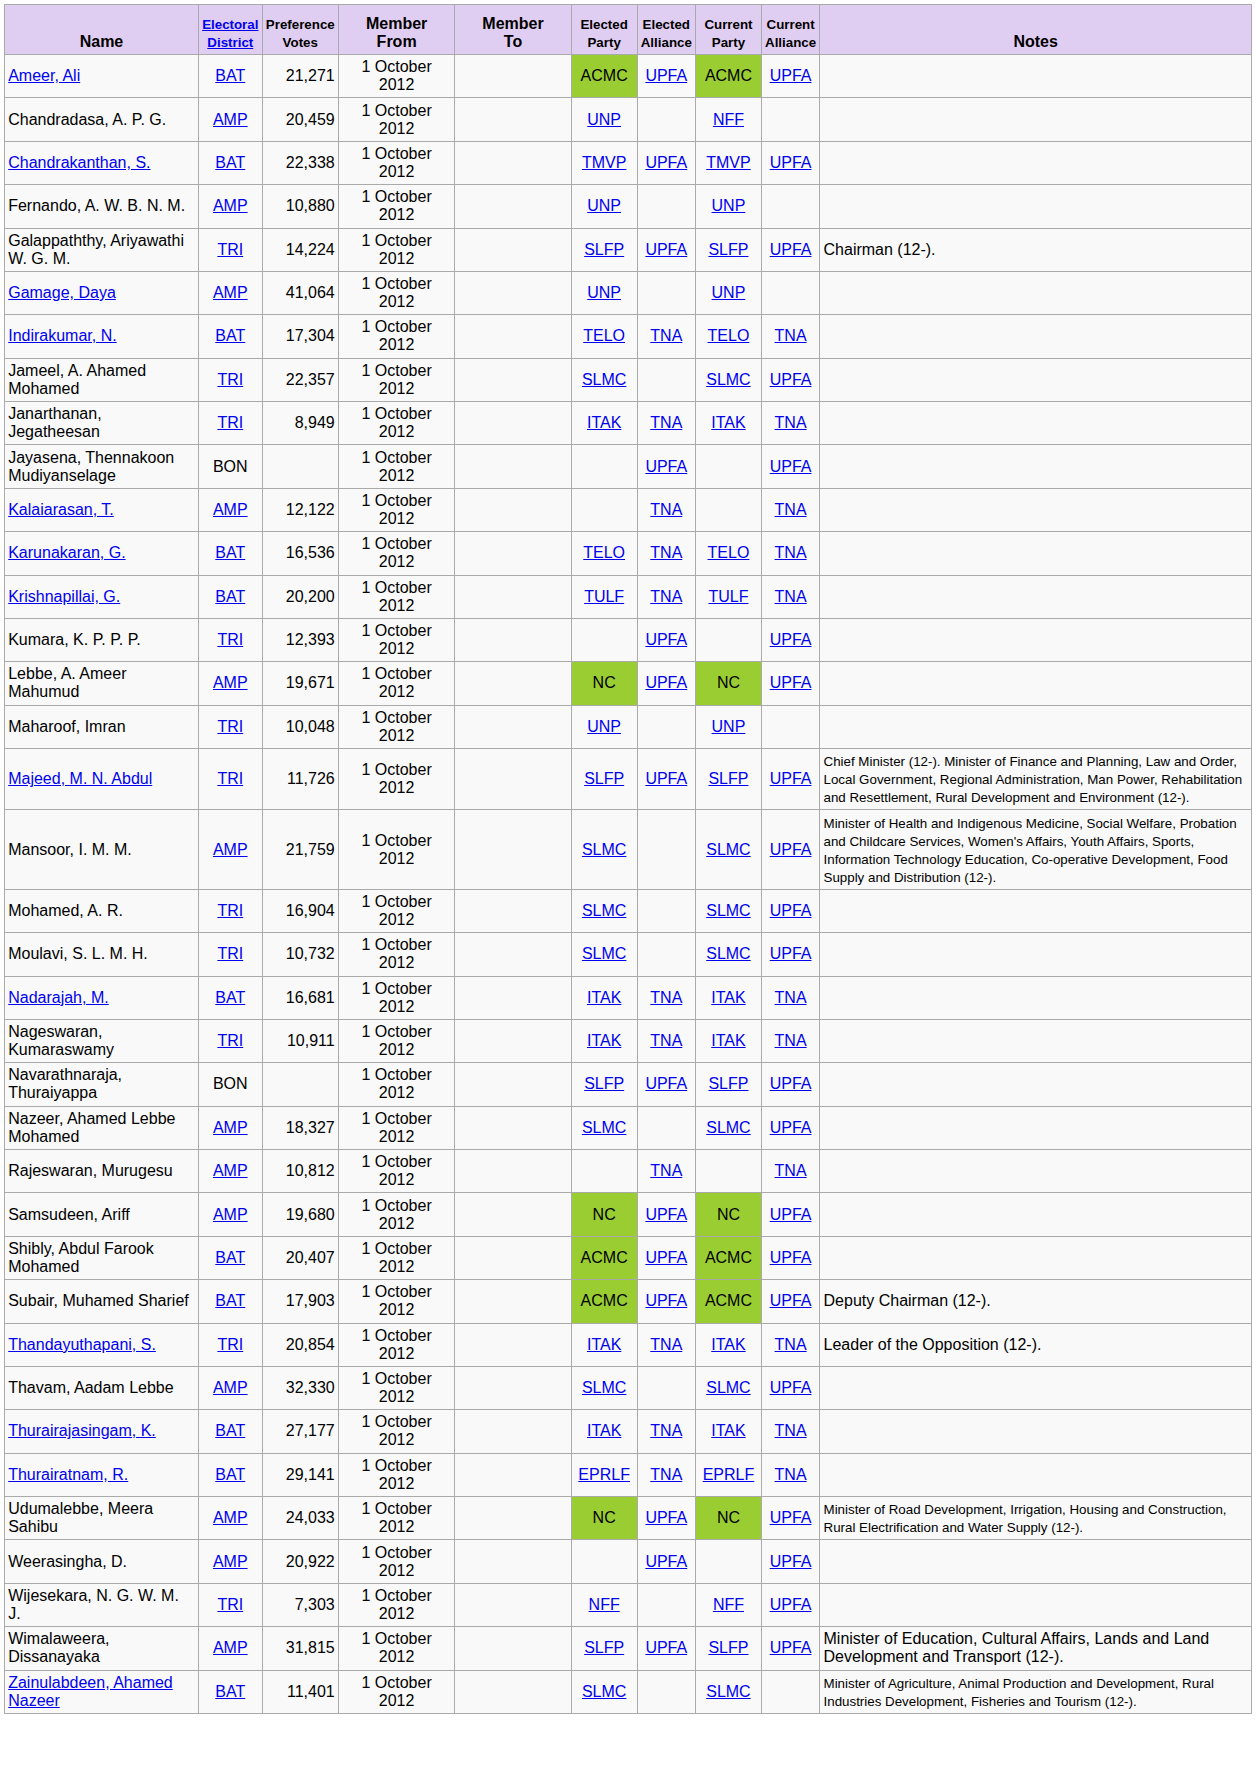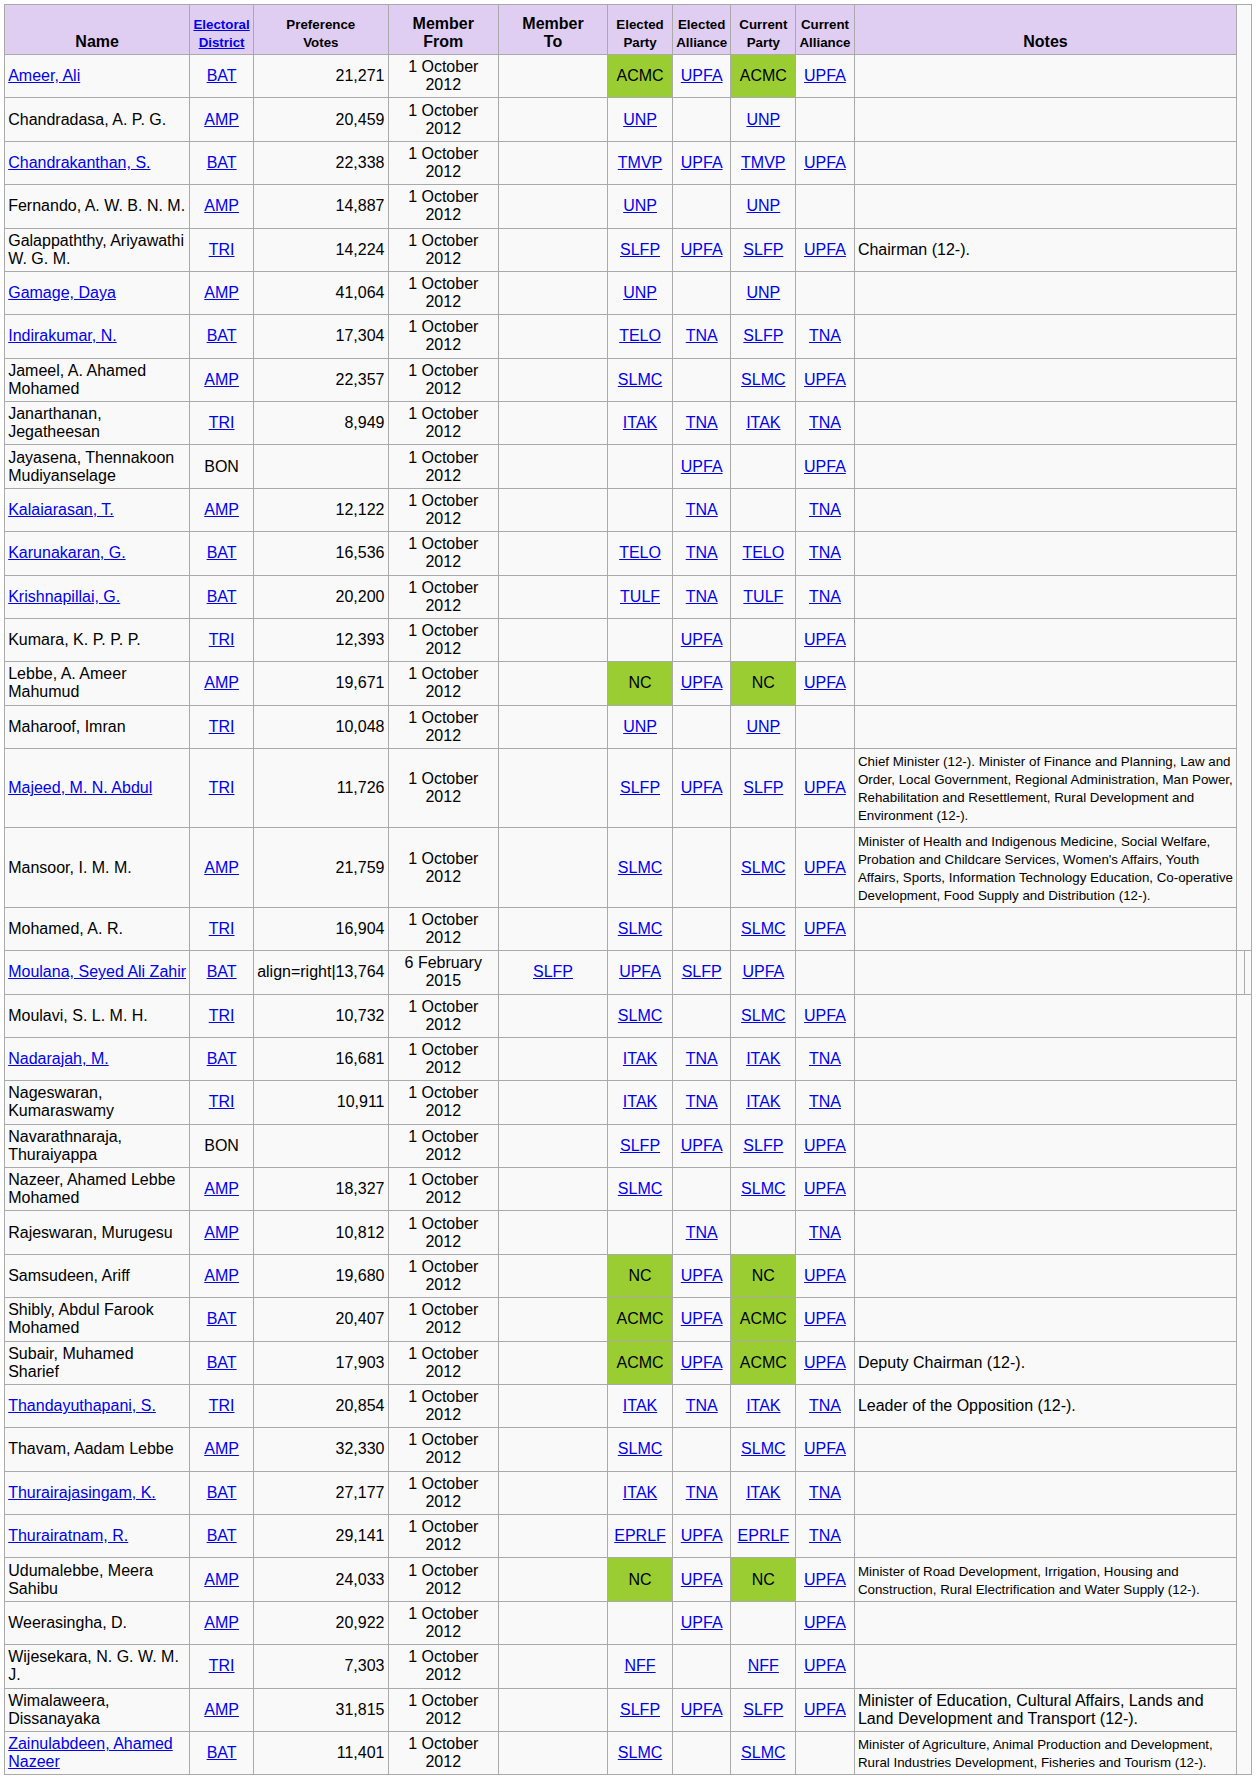(728, 119) NFF -> (763, 119) UNP
(310, 206) 10,880 -> (360, 206) 14,887
(728, 336) TELO -> (763, 336) SLFP
(230, 379) TRI -> (222, 379) AMP
+ row: (97, 972)
(666, 1474) TNA -> (702, 1536) UPFA
